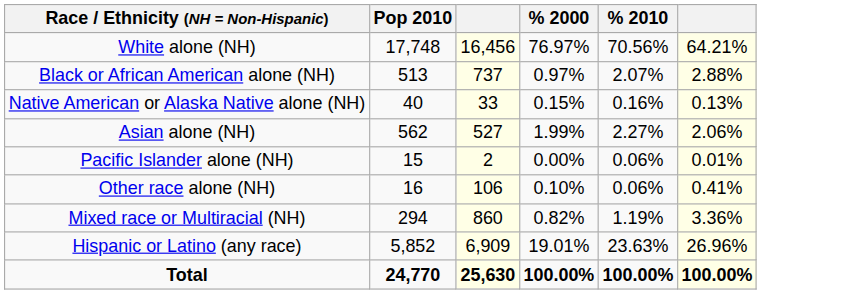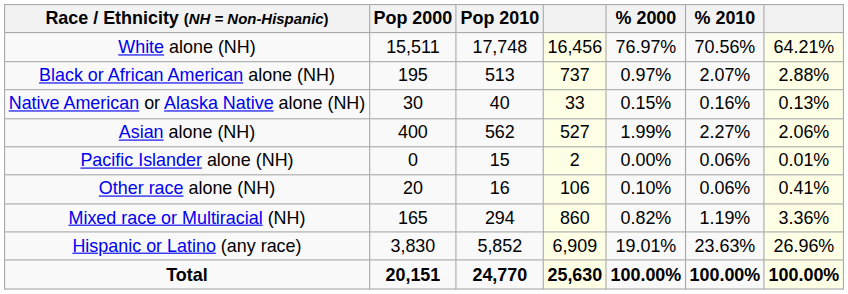+ column: (413, 18)
